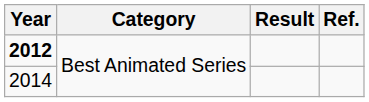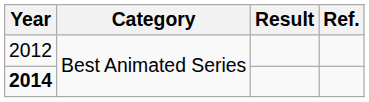(31, 50) bold -> (31, 50) normal
(31, 81) normal -> (31, 81) bold
